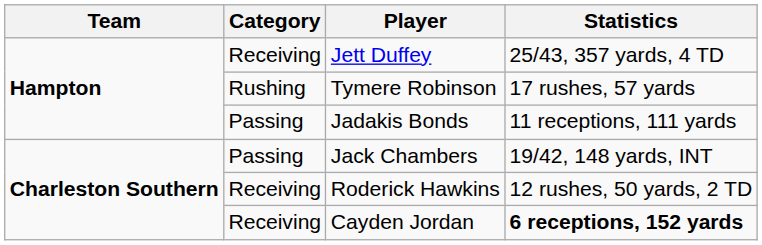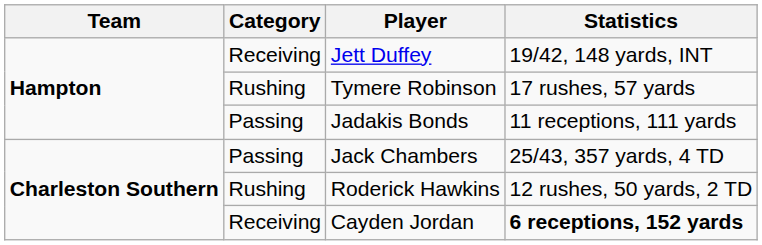(617, 54) 25/43, 357 yards, 4 TD -> (611, 54) 19/42, 148 yards, INT
(611, 155) 19/42, 148 yards, INT -> (617, 155) 25/43, 357 yards, 4 TD
(275, 188) Receiving -> (267, 188) Rushing
